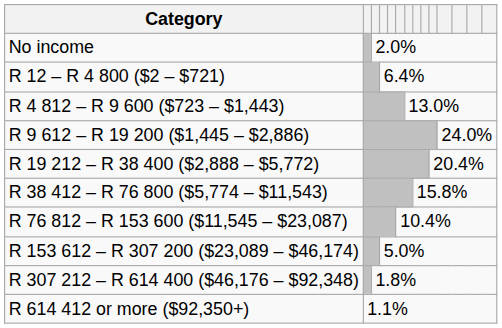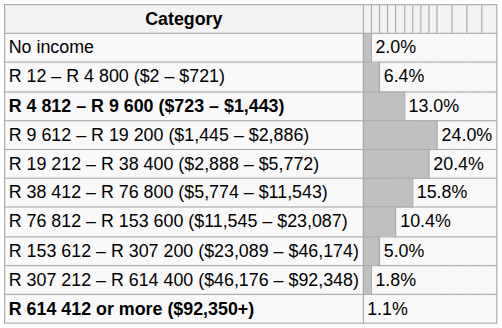(147, 105) normal -> (147, 105) bold
(129, 308) normal -> (131, 308) bold
